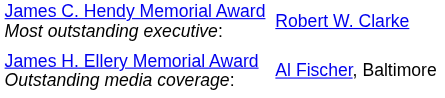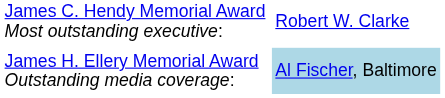(356, 70) no background -> (356, 70) lightblue background
